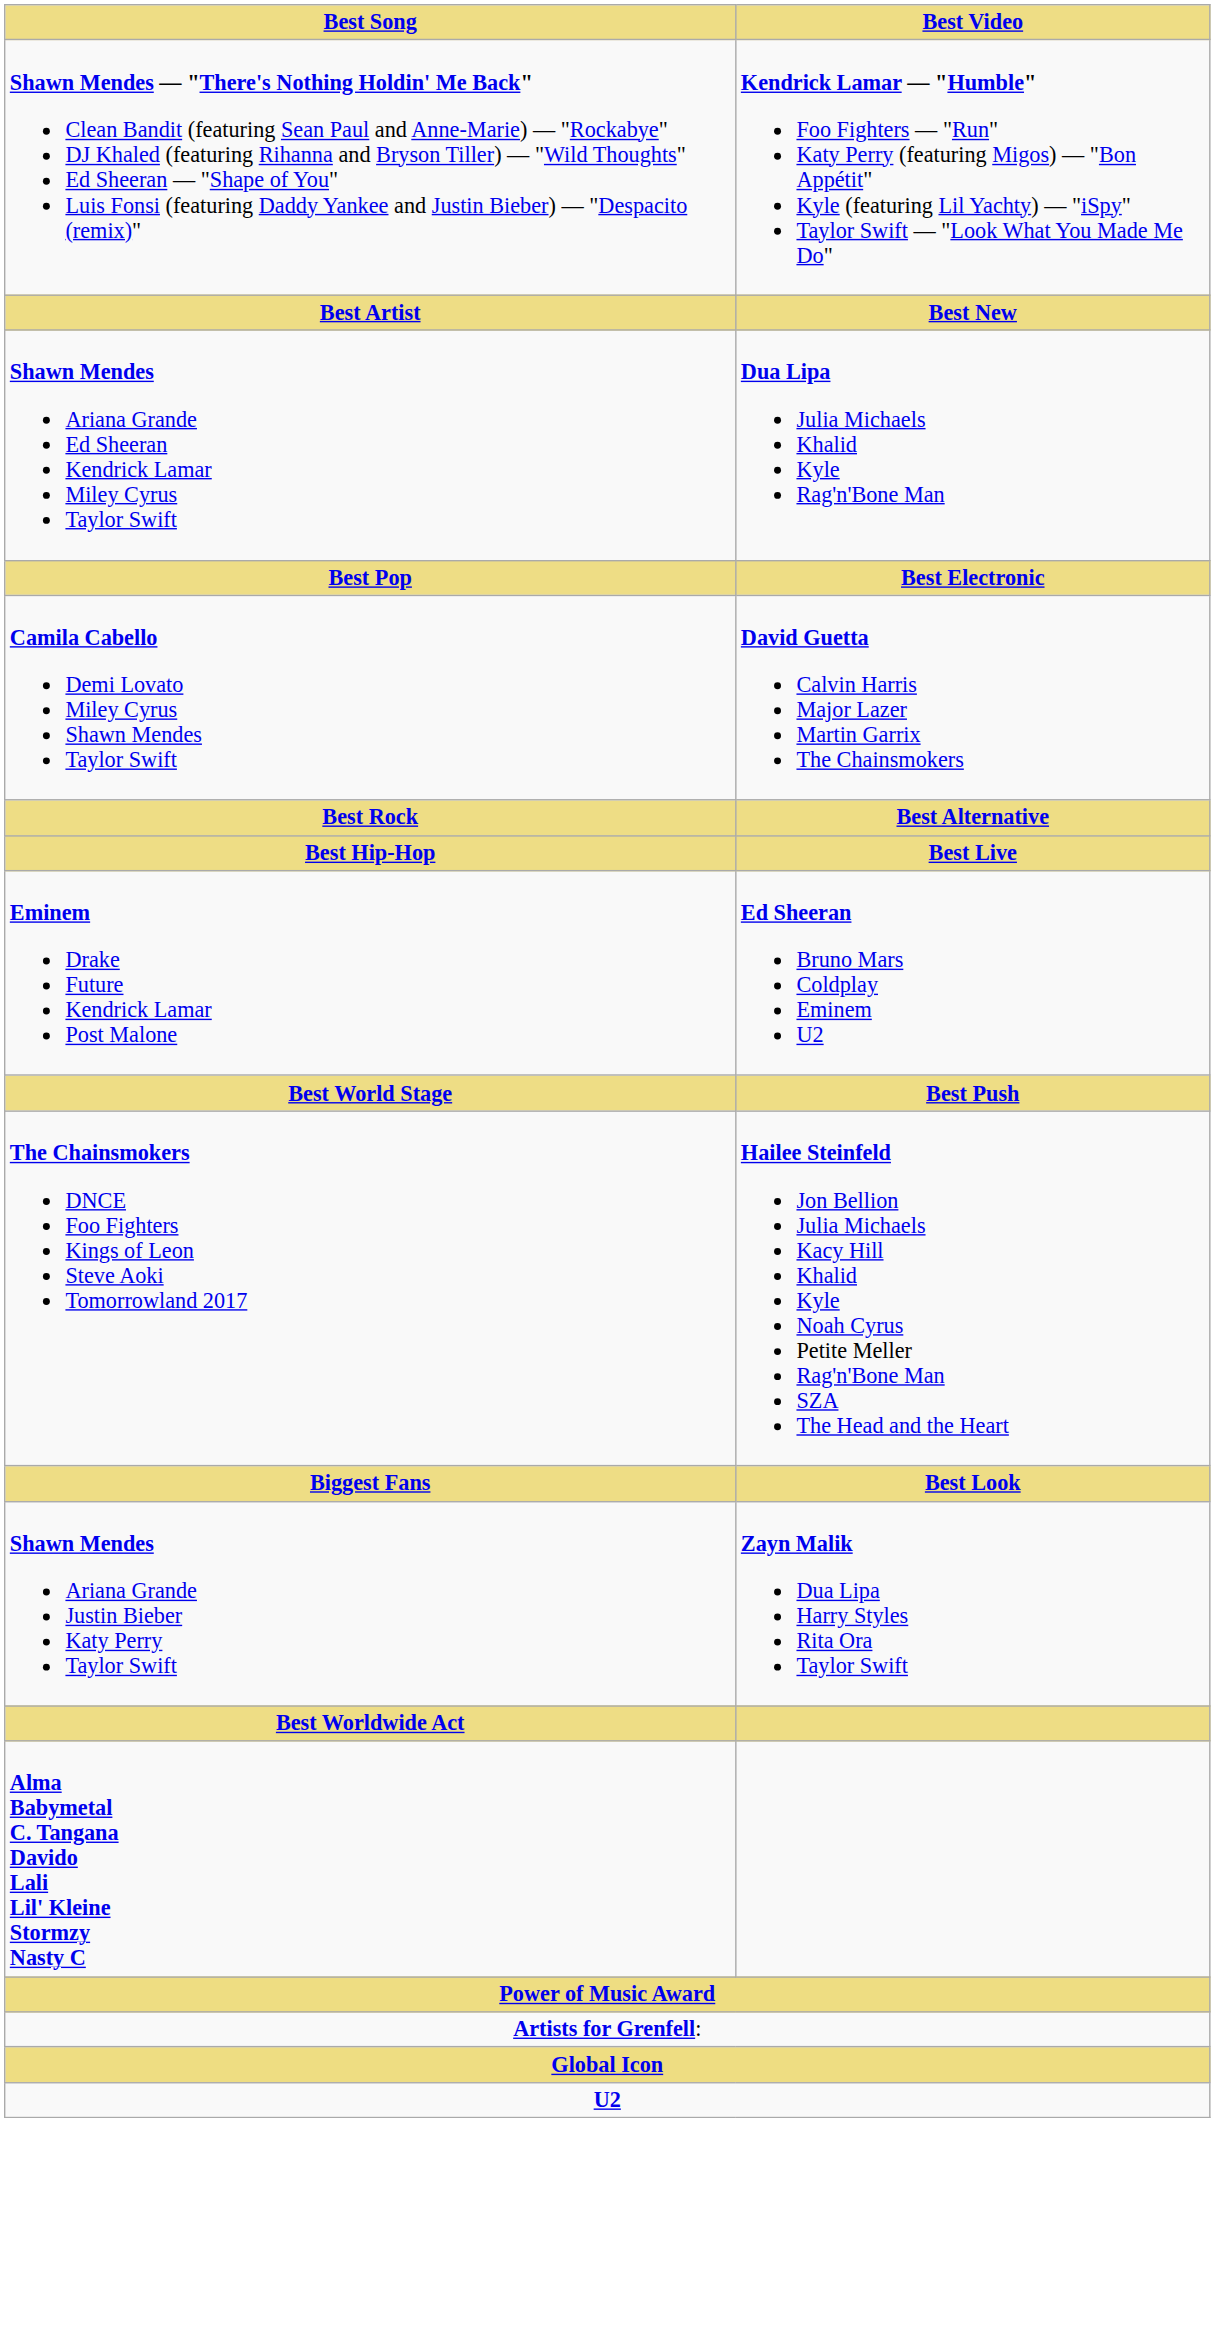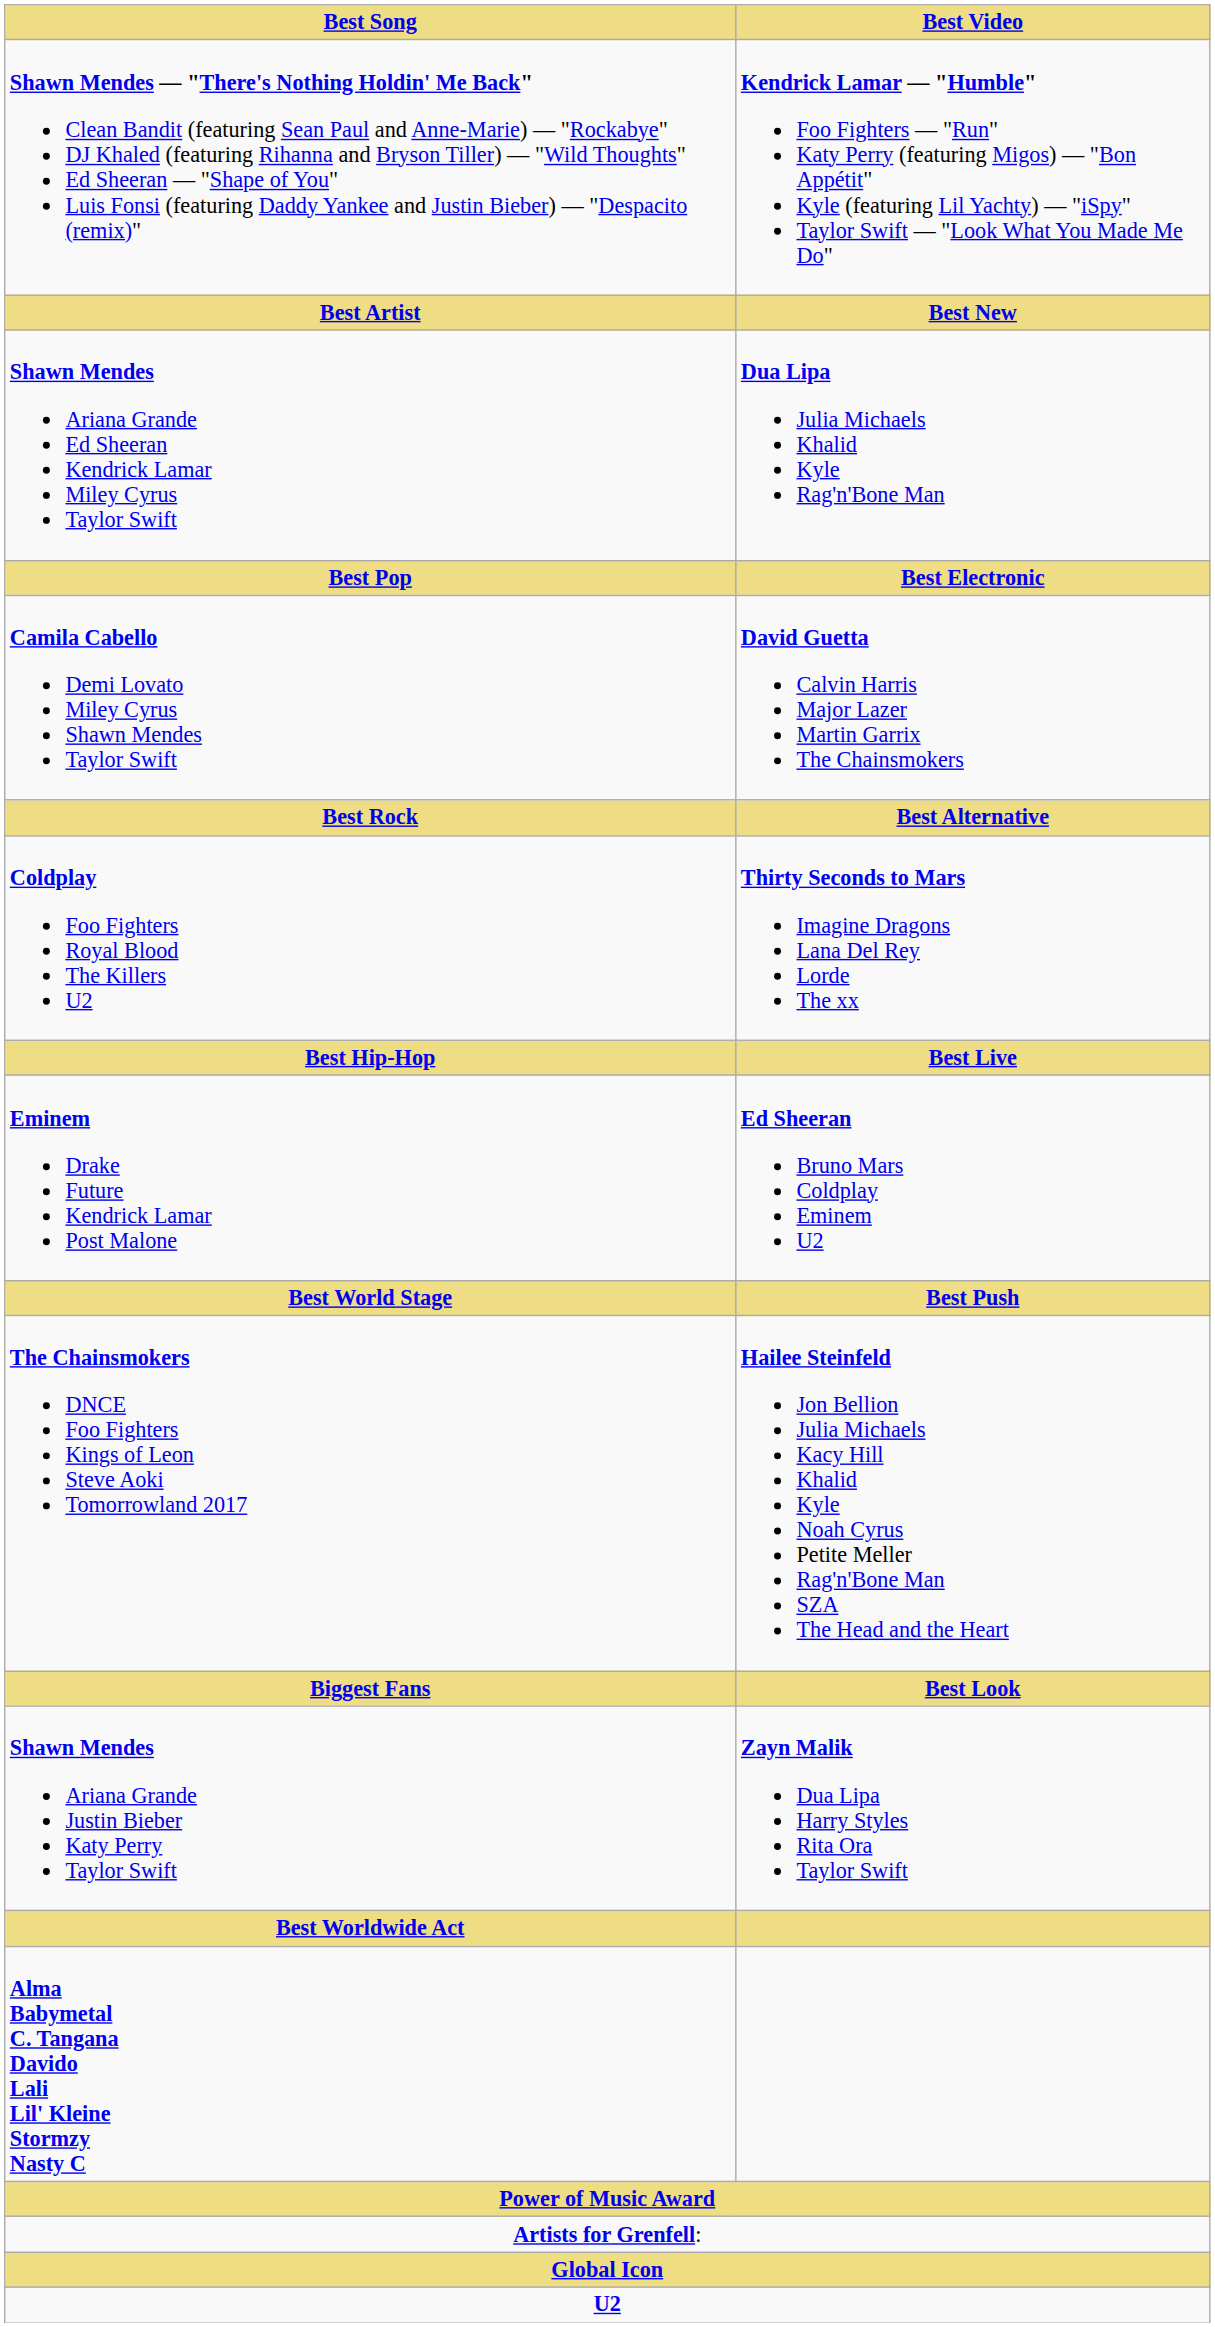+ row: (370, 939)
